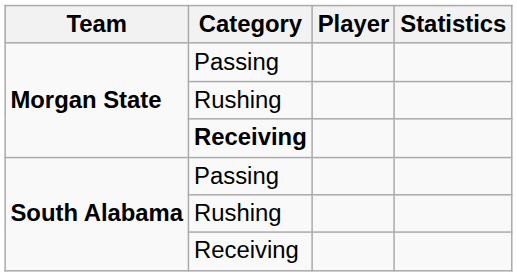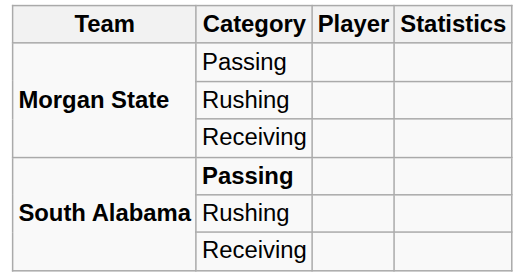(250, 137) bold -> (254, 137) normal
(236, 175) normal -> (248, 175) bold
